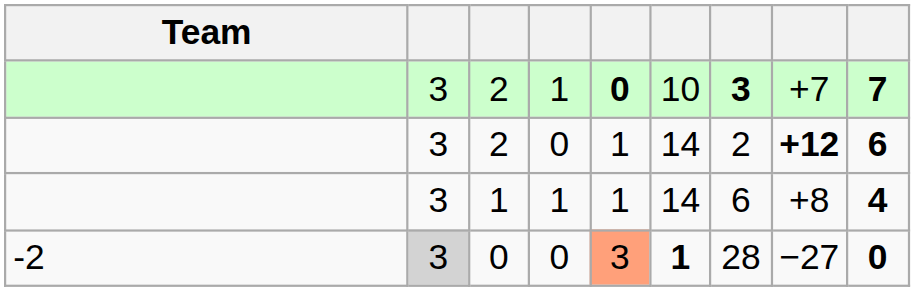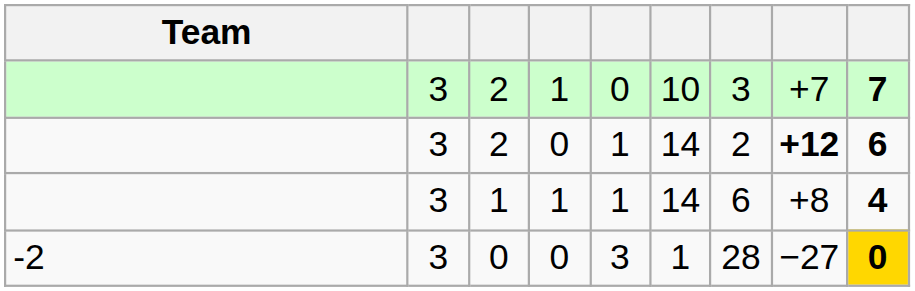(620, 88) bold -> (620, 88) normal
(741, 88) bold -> (741, 88) normal
(438, 256) lightgrey background -> (438, 256) no background
(620, 256) lightsalmon background -> (620, 256) no background
(680, 256) bold -> (680, 256) normal
(878, 256) no background -> (878, 256) gold background
